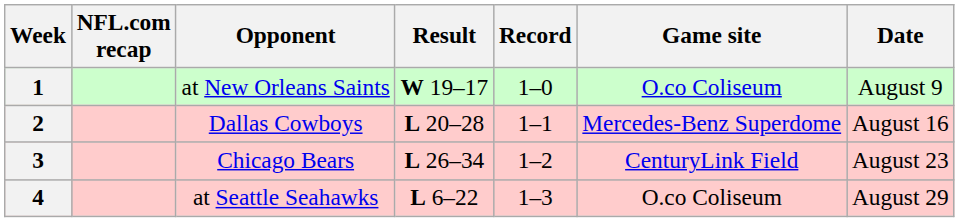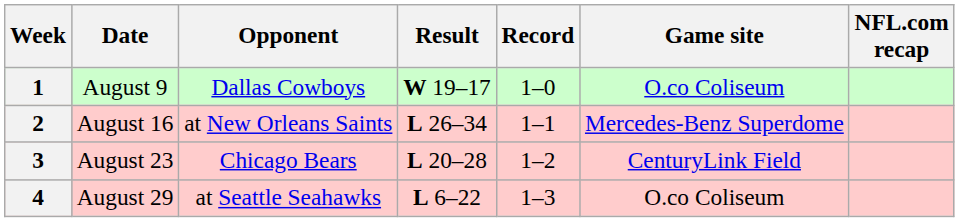columns swapped: (900, 36) <-> (124, 36)
(286, 86) at New Orleans Saints -> (288, 86) Dallas Cowboys
(286, 123) Dallas Cowboys -> (288, 123) at New Orleans Saints
(444, 123) L 20–28 -> (447, 123) L 26–34
(444, 160) L 26–34 -> (447, 160) L 20–28
